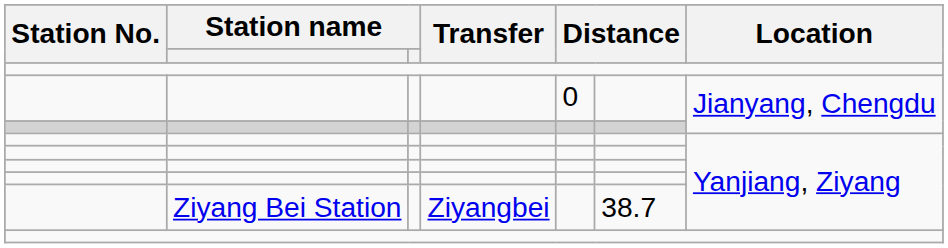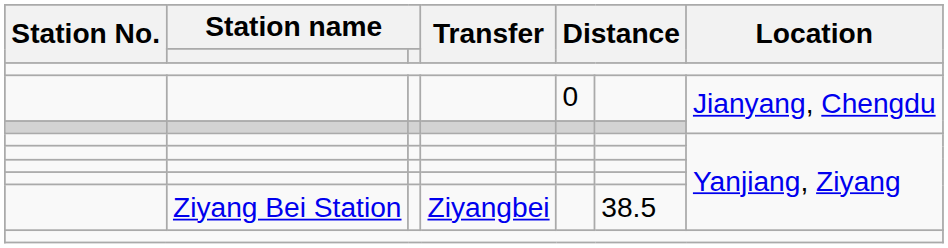(629, 207) 38.7 -> (629, 207) 38.5
